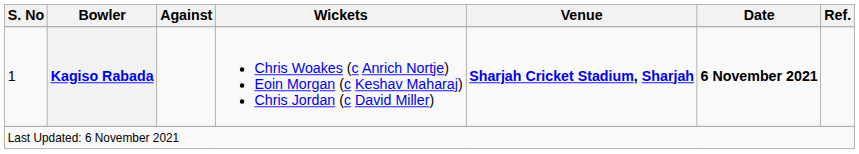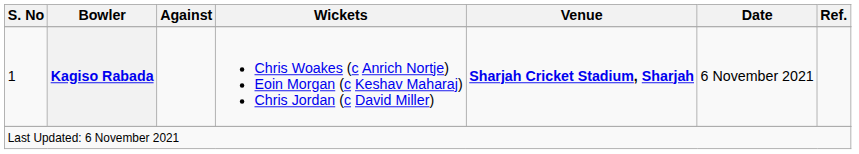(759, 76) bold -> (757, 76) normal
